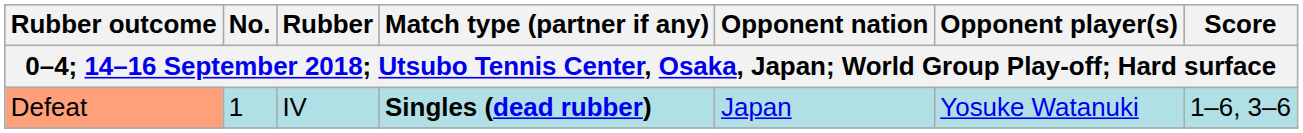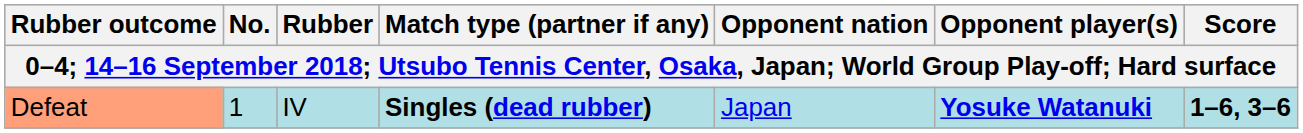(1040, 107) normal -> (1046, 107) bold
(1240, 107) normal -> (1240, 107) bold
